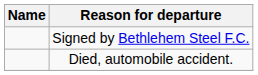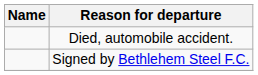rows swapped: (151, 38) <-> (151, 60)
